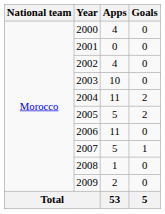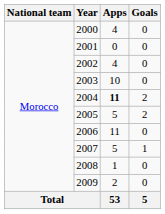(115, 98) normal -> (115, 98) bold
